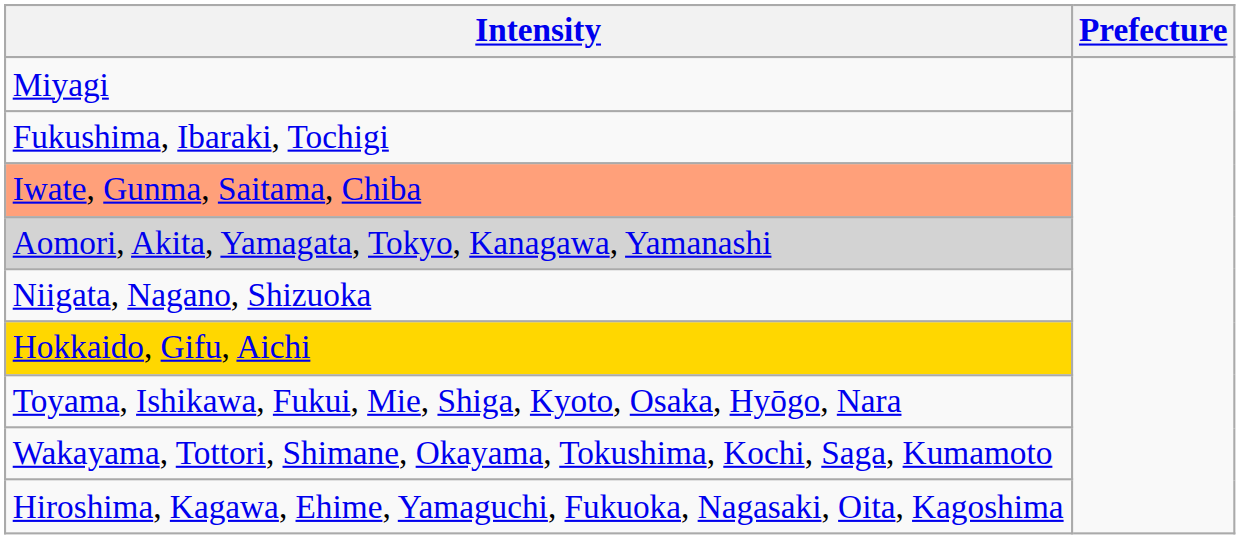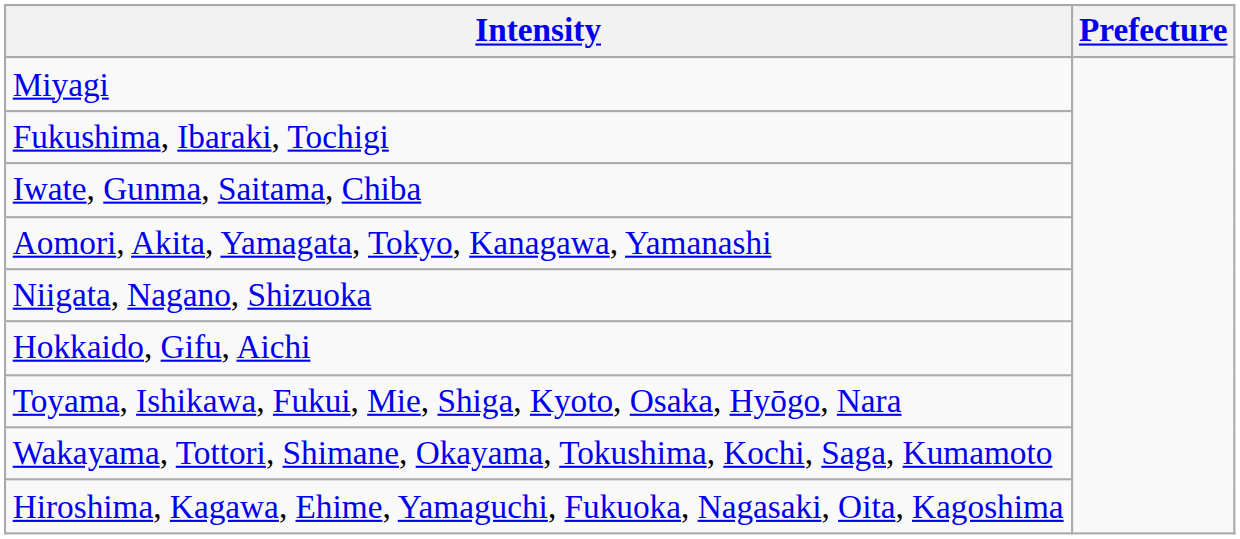(217, 189) lightsalmon background -> (217, 189) no background
(392, 242) lightgrey background -> (392, 242) no background
(162, 347) gold background -> (162, 347) no background
